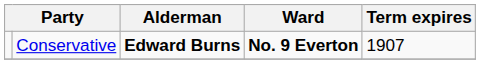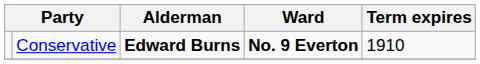(385, 45) 1907 -> (385, 45) 1910
